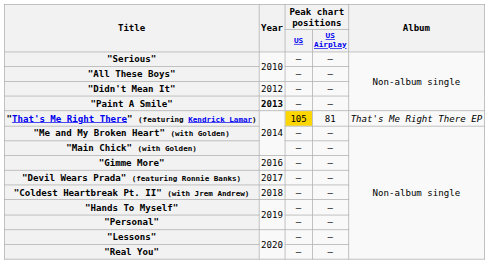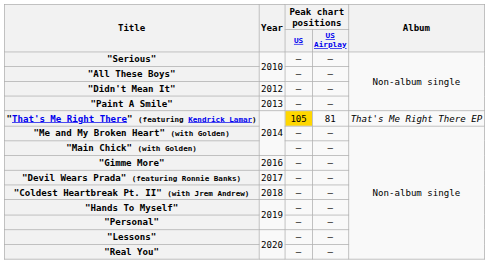(272, 104) bold -> (272, 104) normal
